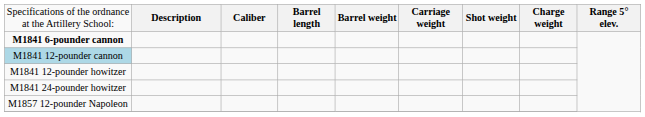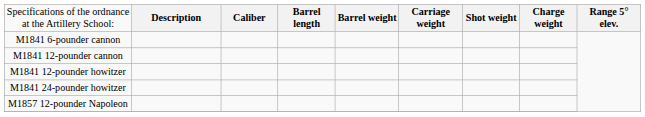(68, 39) bold -> (68, 39) normal
(68, 55) lightblue background -> (68, 55) no background
